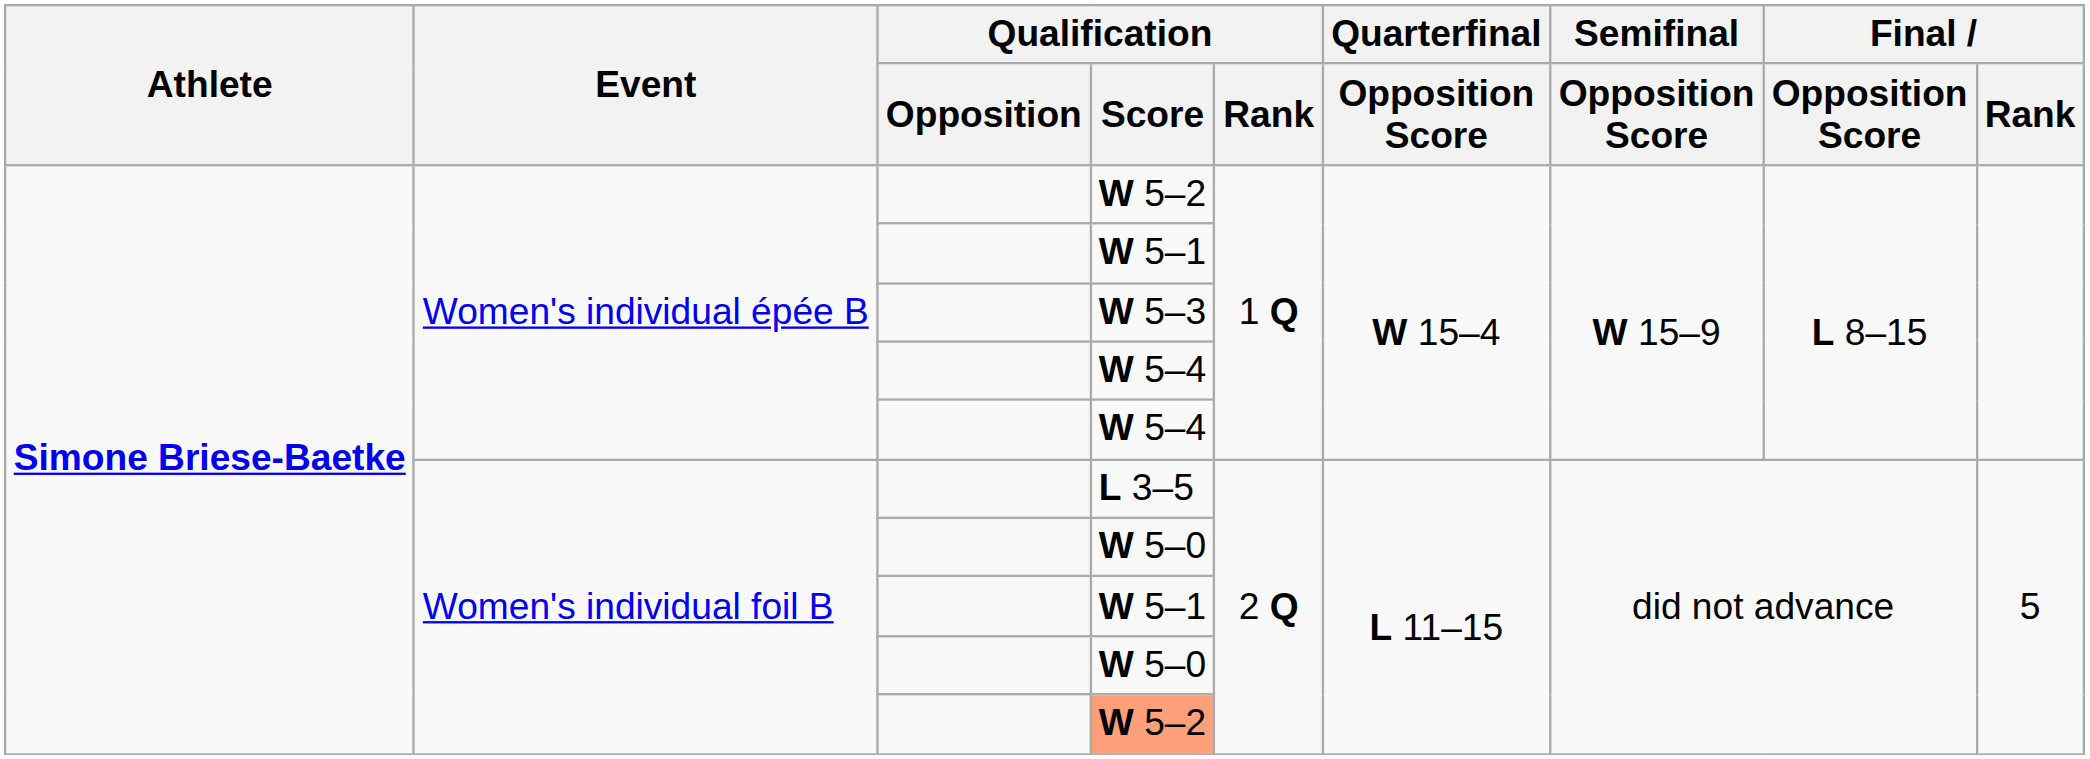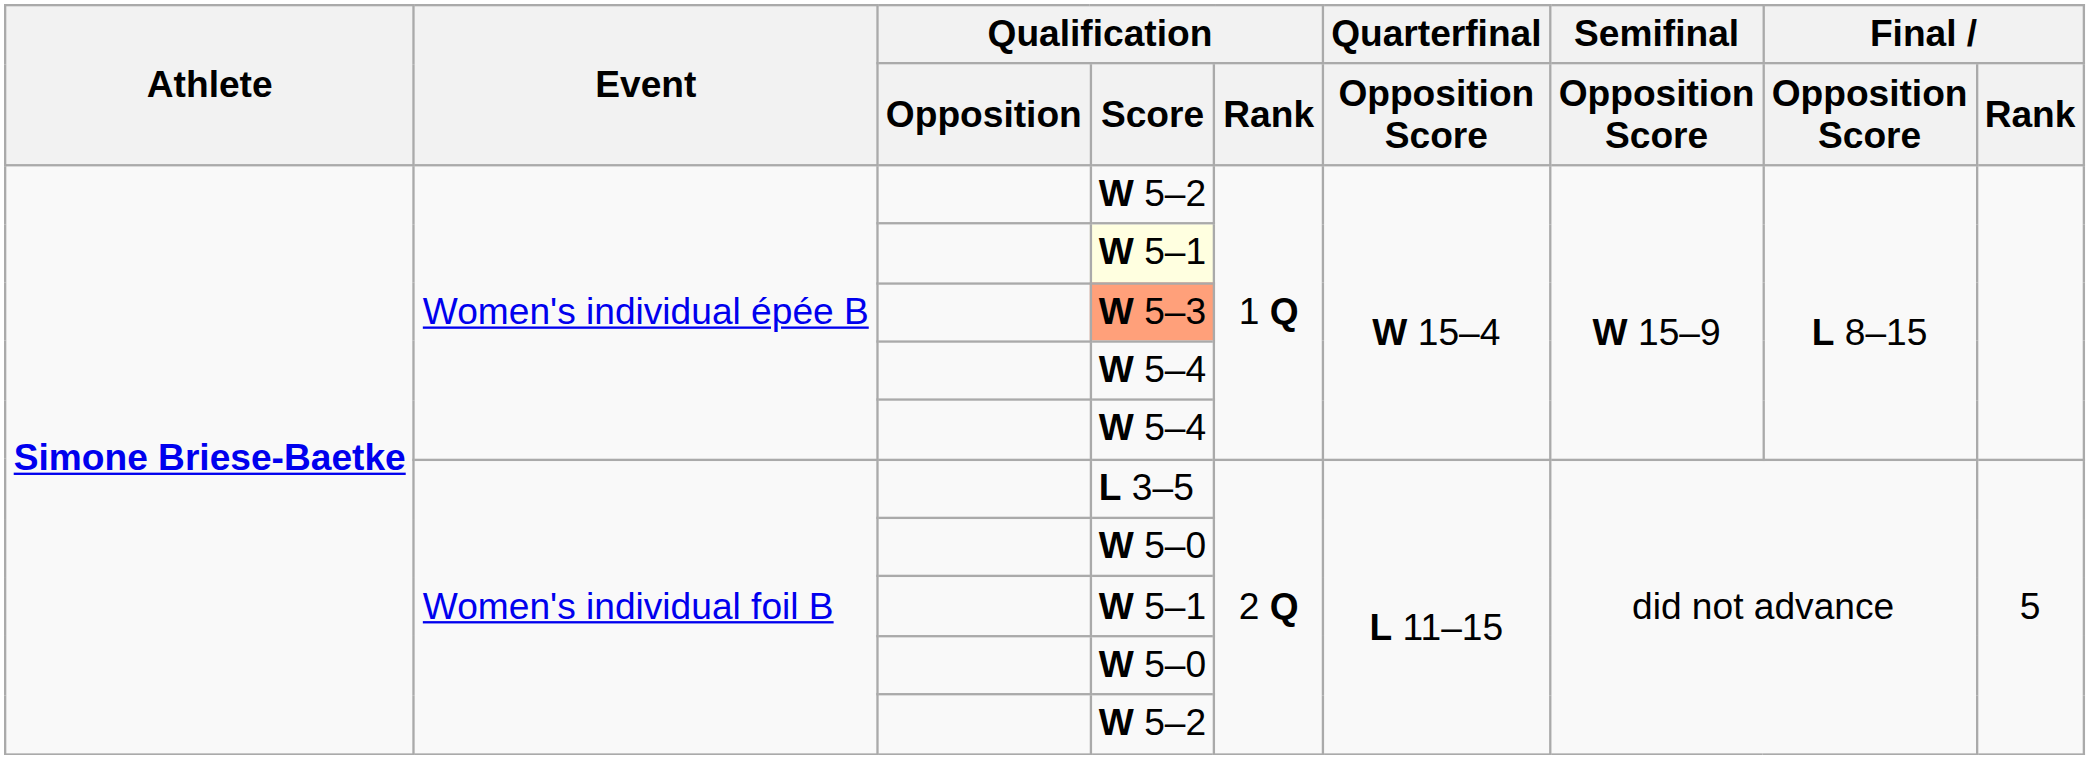(1153, 252) no background -> (1153, 252) lightyellow background
(1153, 311) no background -> (1153, 311) lightsalmon background
(1153, 723) lightsalmon background -> (1153, 723) no background
